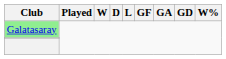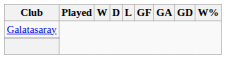(32, 29) lightgreen background -> (32, 29) no background
